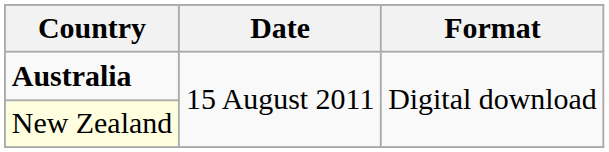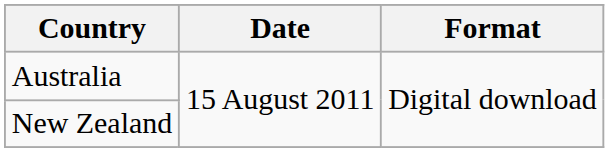(72, 75) bold -> (67, 75) normal
(92, 123) lightyellow background -> (92, 123) no background
